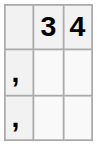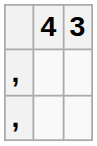columns swapped: (77, 27) <-> (48, 27)
